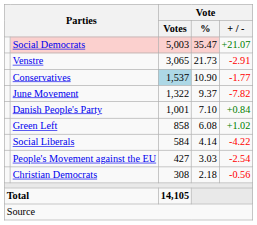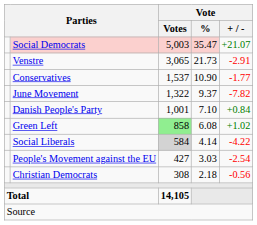(178, 77) lightblue background -> (178, 77) no background
(181, 126) no background -> (181, 126) lightgreen background
(181, 142) no background -> (181, 142) lightgrey background
